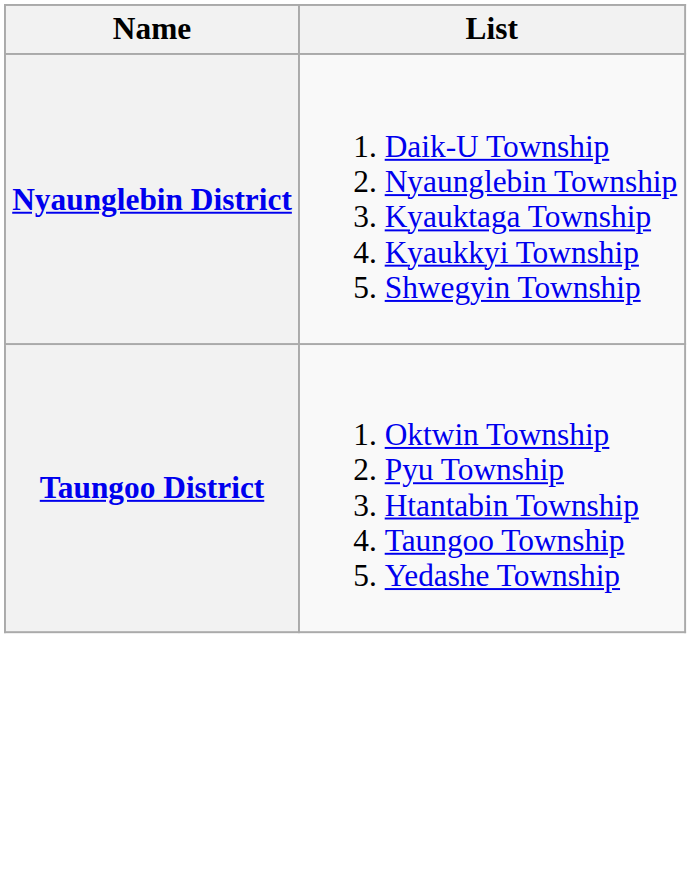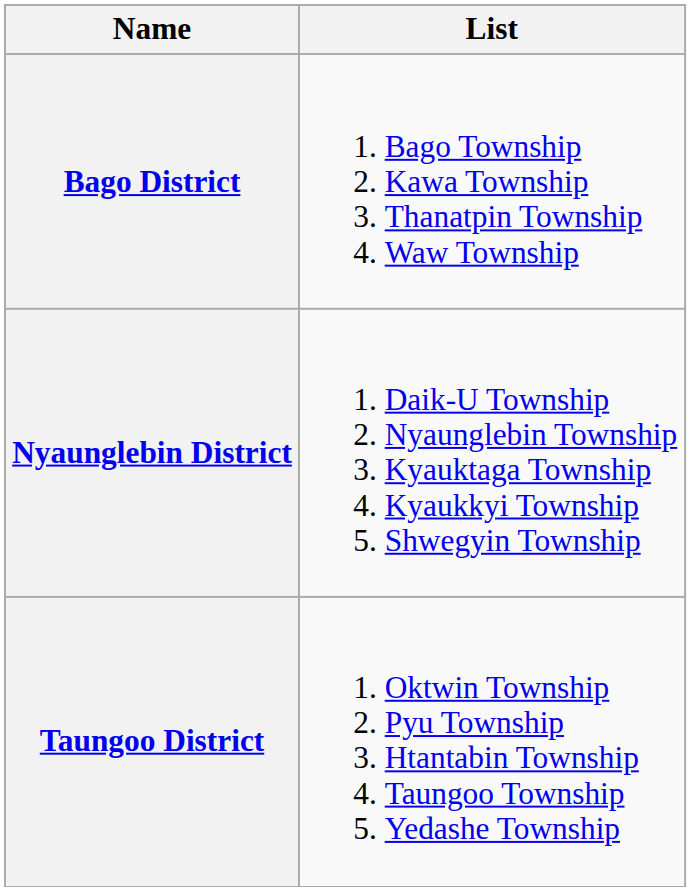+ row: (152, 181)
